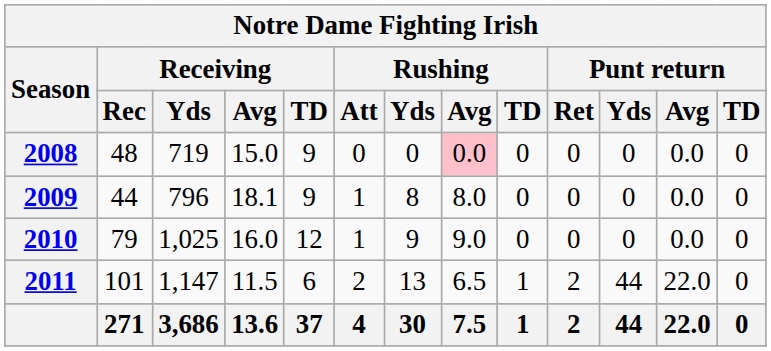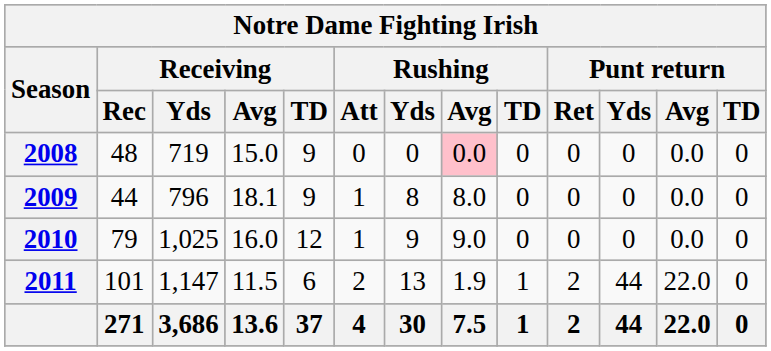(469, 281) 6.5 -> (469, 281) 1.9
